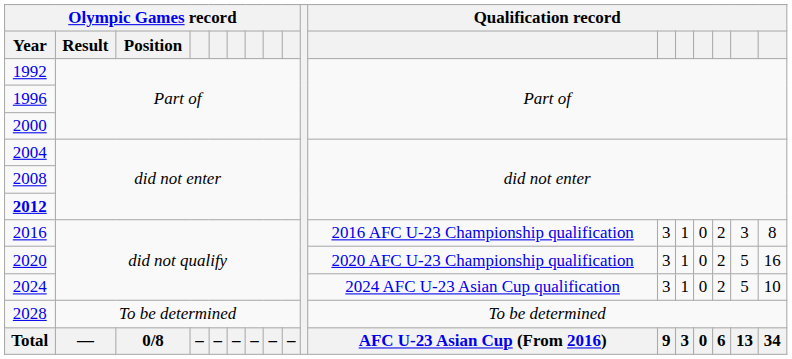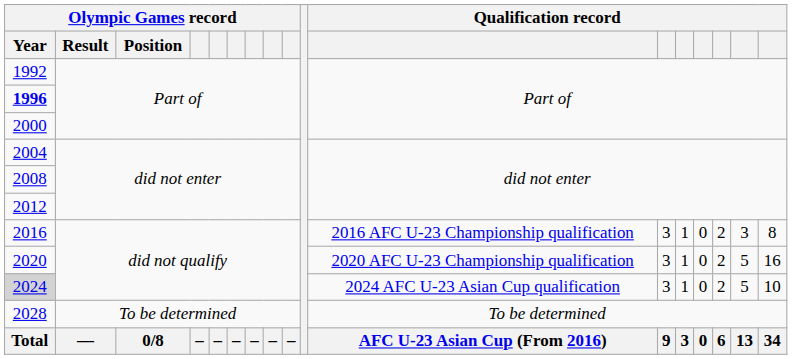(30, 98) normal -> (30, 98) bold
(30, 206) bold -> (30, 206) normal
(30, 286) no background -> (30, 286) lightgrey background
